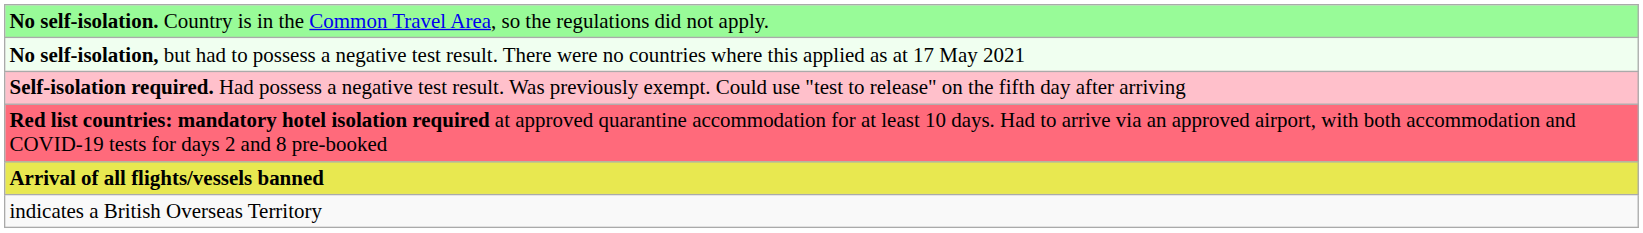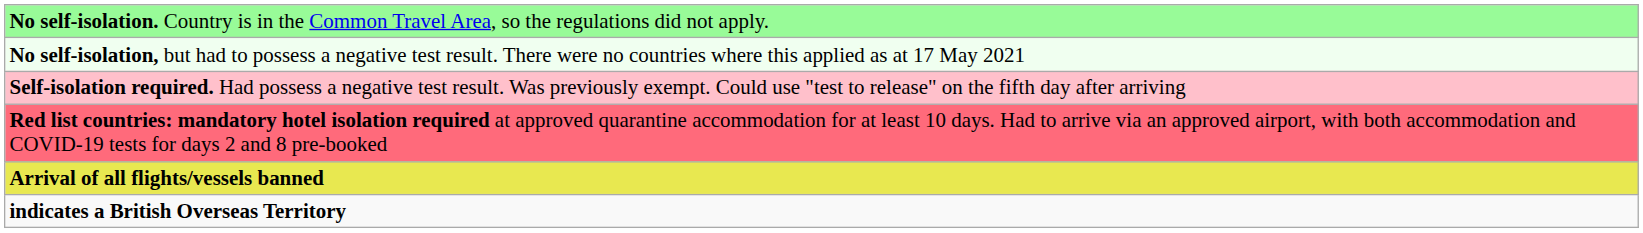(166, 210) normal -> (178, 210) bold
